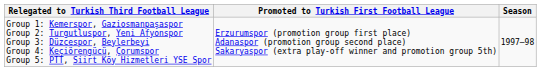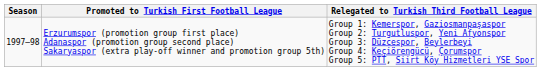columns swapped: (517, 11) <-> (109, 11)
